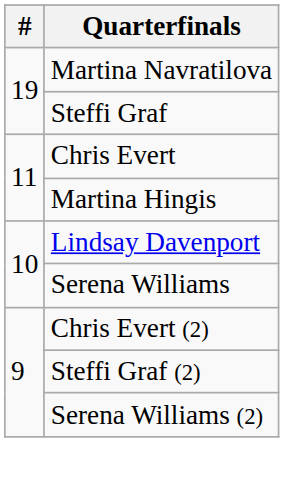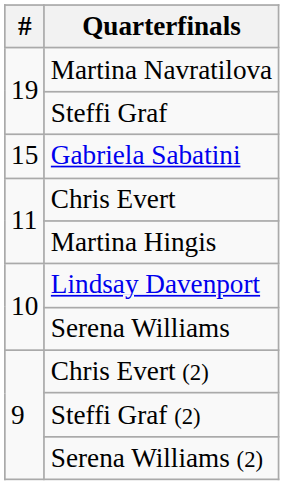+ row: (146, 155)
